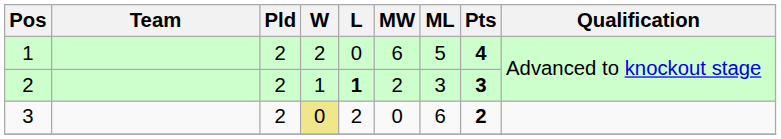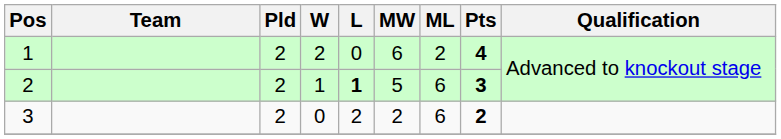(440, 52) 5 -> (440, 52) 2
(397, 85) 2 -> (397, 85) 5
(440, 85) 3 -> (440, 85) 6
(320, 117) khaki background -> (320, 117) no background
(397, 117) 0 -> (397, 117) 2
